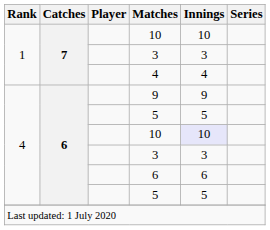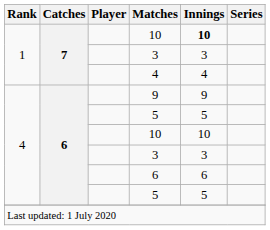(204, 34) normal -> (204, 34) bold
(204, 134) lavender background -> (204, 134) no background
